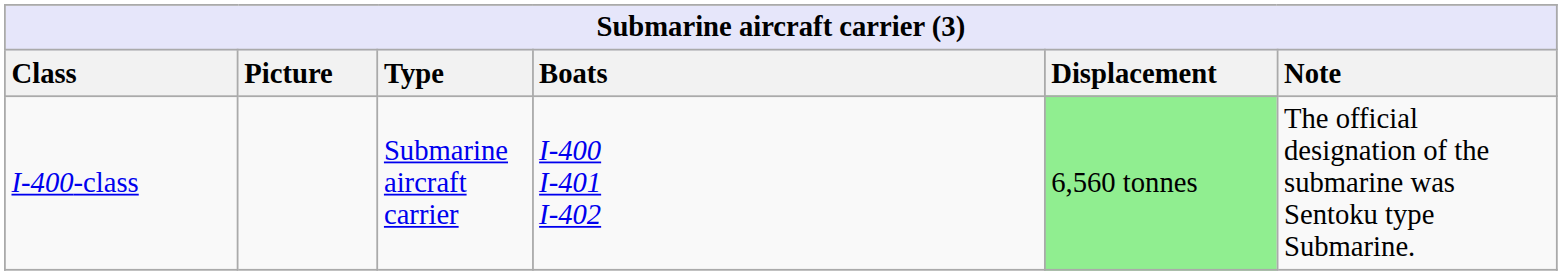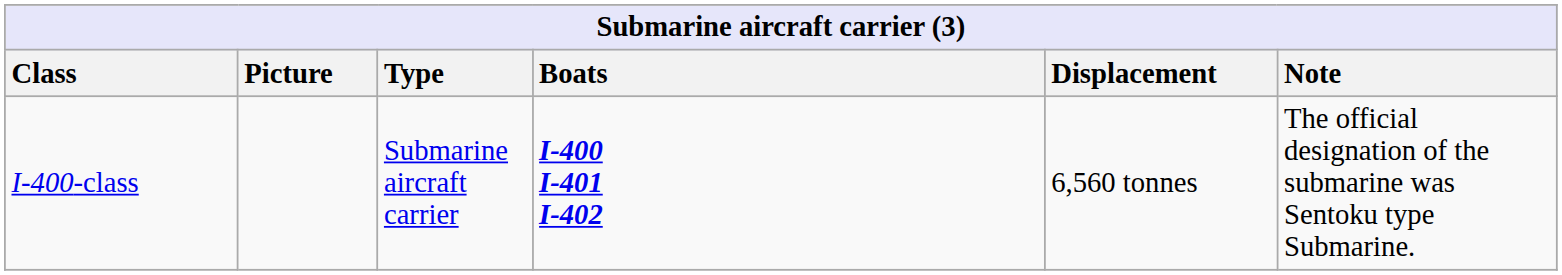(570, 182) normal -> (571, 182) bold
(1124, 182) lightgreen background -> (1124, 182) no background
